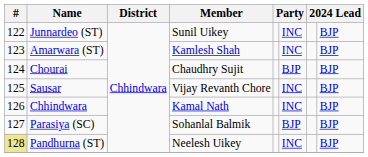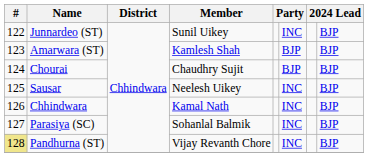(292, 50) INC -> (291, 50) BJP
(221, 87) Vijay Revanth Chore -> (207, 87) Neelesh Uikey
(291, 124) BJP -> (292, 124) INC
(207, 143) Neelesh Uikey -> (221, 143) Vijay Revanth Chore
